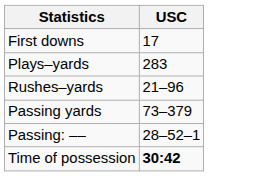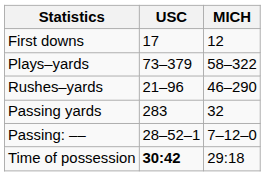+ column: (232, 17)
(155, 64) 283 -> (167, 64) 73–379
(167, 111) 73–379 -> (155, 111) 283
